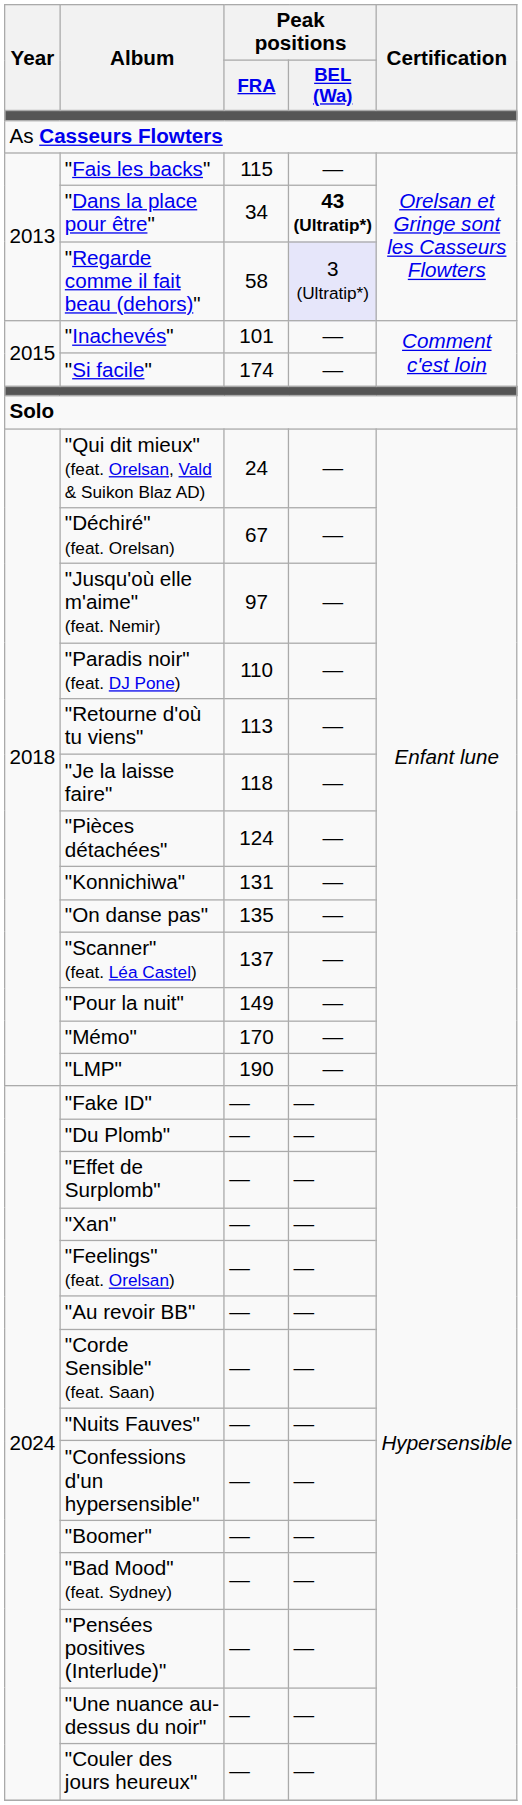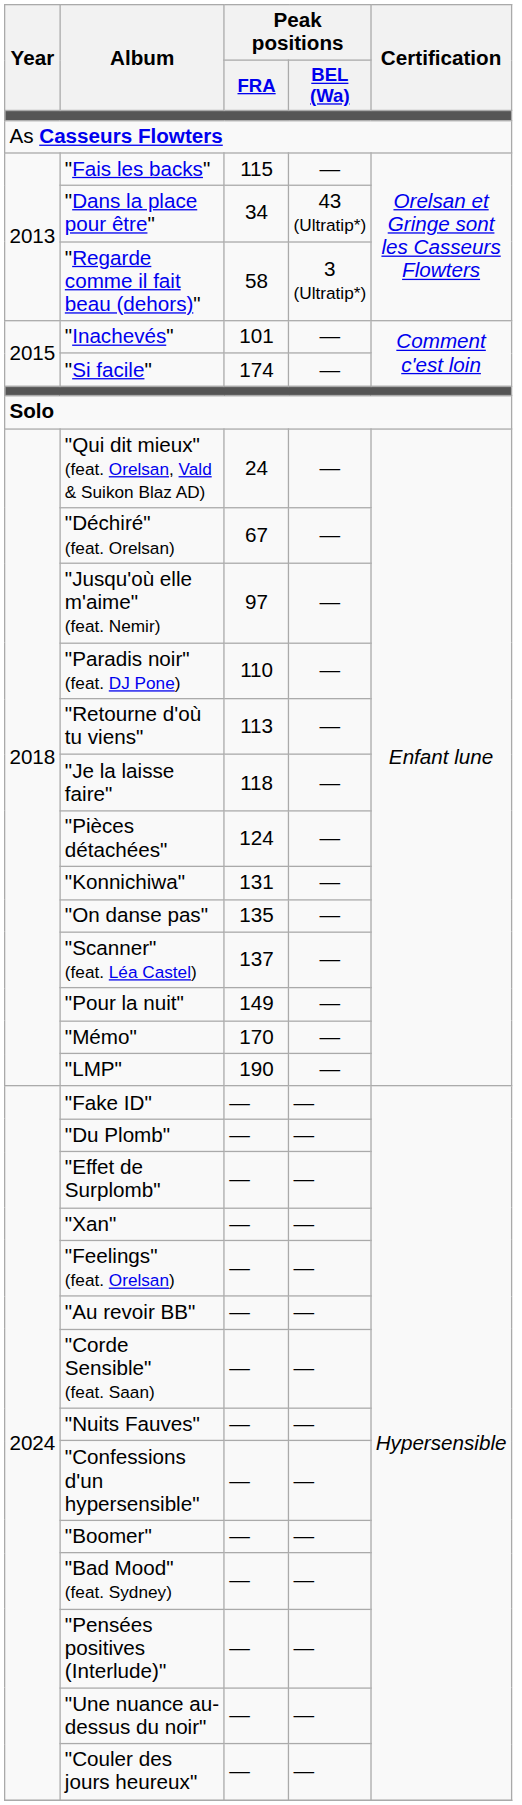(333, 213) bold -> (330, 213) normal
(333, 280) lavender background -> (330, 280) no background
